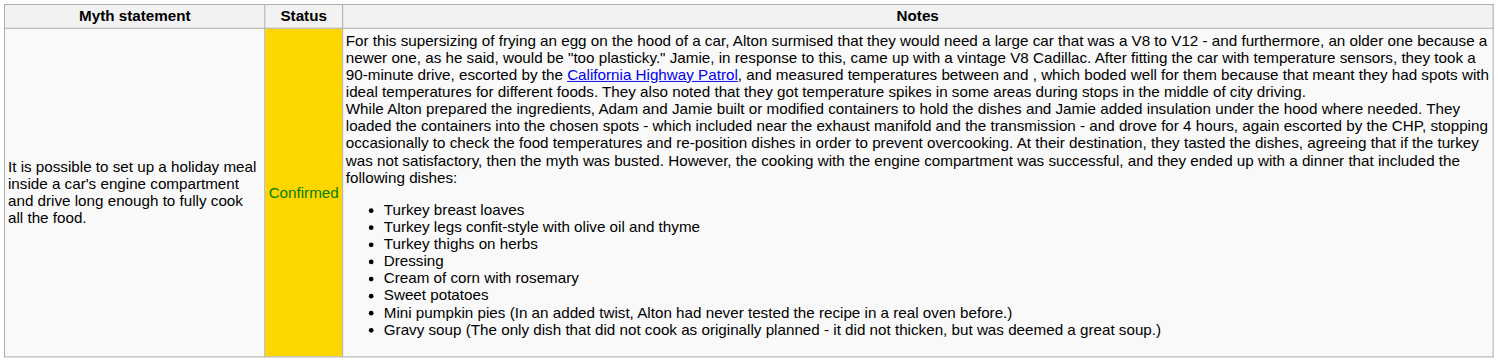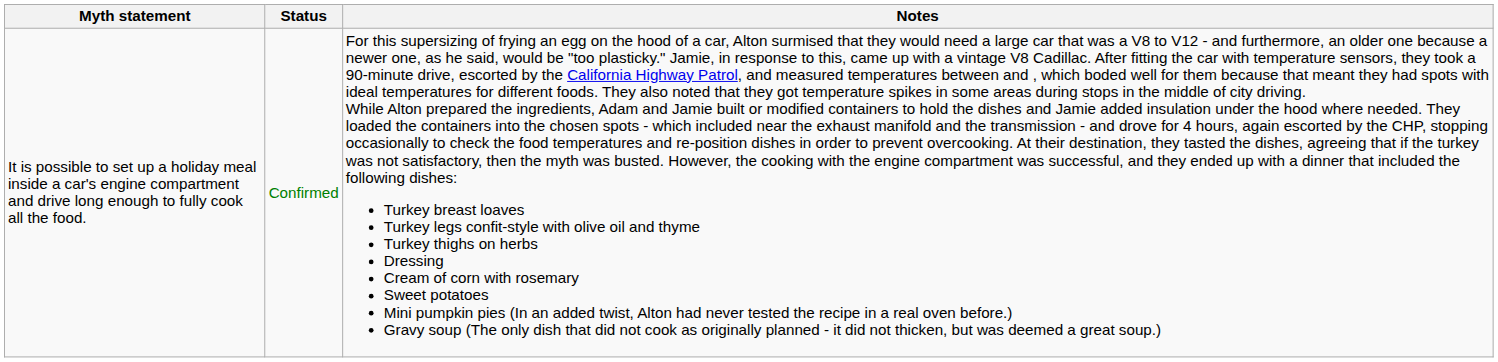(304, 192) gold background -> (304, 192) no background
